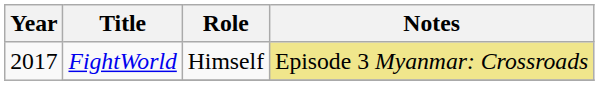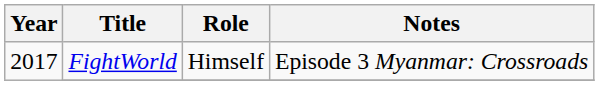(432, 60) khaki background -> (432, 60) no background
